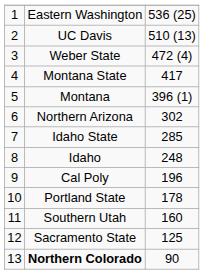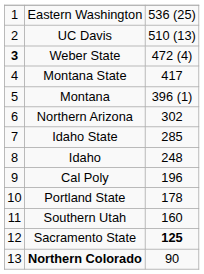(14, 56) normal -> (14, 56) bold
(172, 238) normal -> (172, 238) bold
